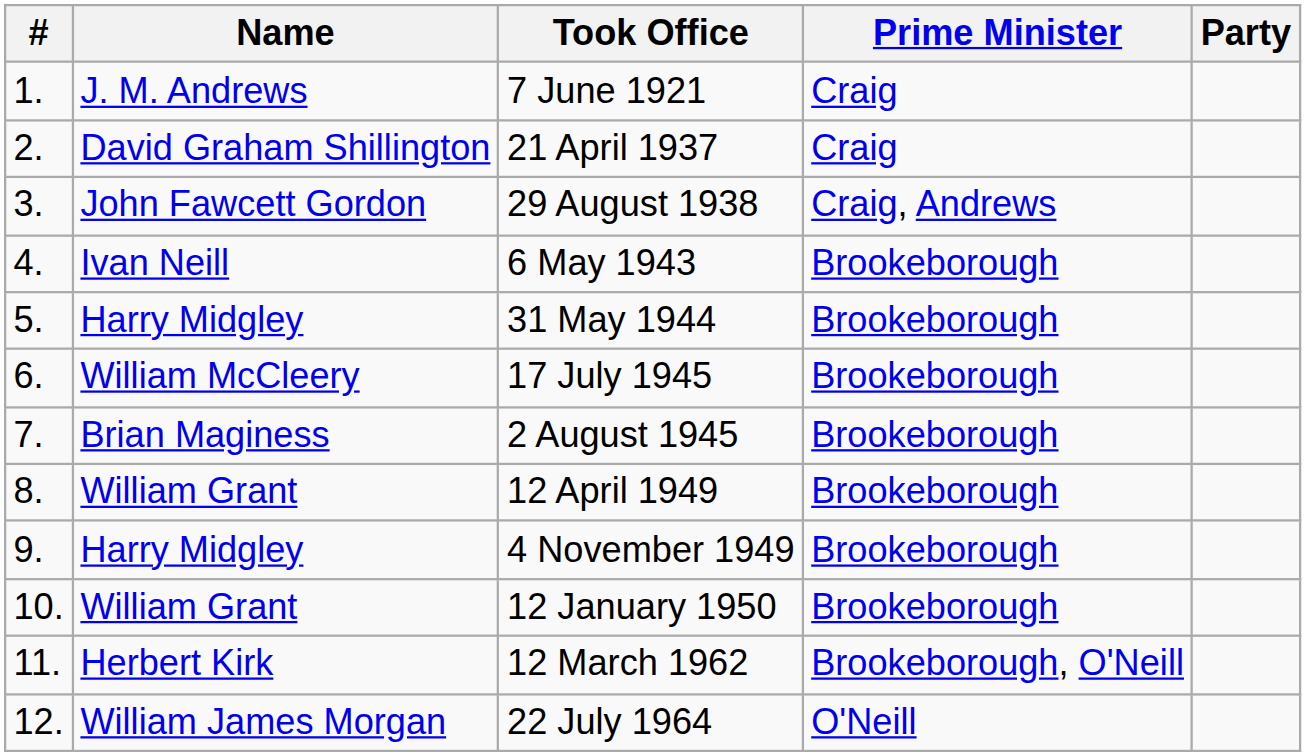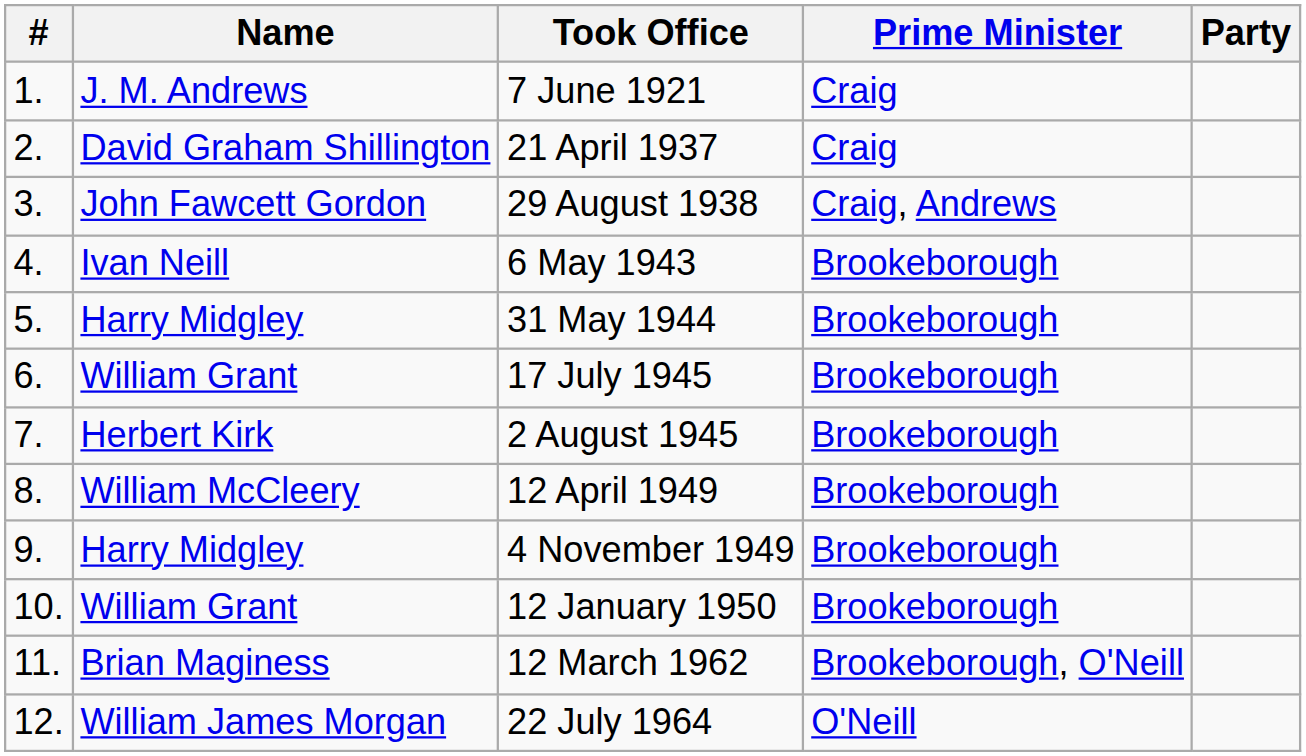(220, 377) William McCleery -> (189, 377) William Grant
(205, 434) Brian Maginess -> (177, 434) Herbert Kirk
(189, 491) William Grant -> (220, 491) William McCleery
(177, 663) Herbert Kirk -> (205, 663) Brian Maginess
